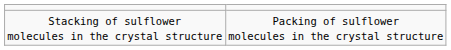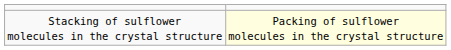(336, 29) no background -> (336, 29) lightyellow background
